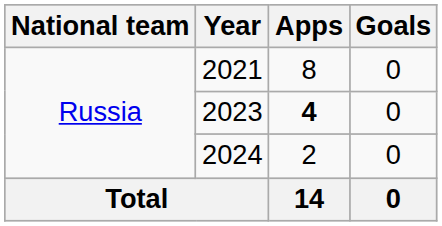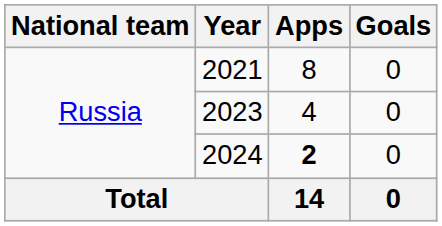(309, 112) bold -> (309, 112) normal
(309, 155) normal -> (309, 155) bold
